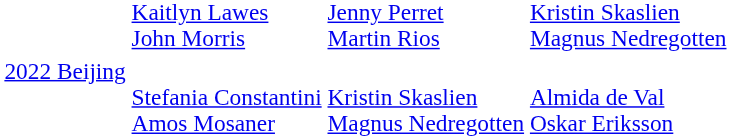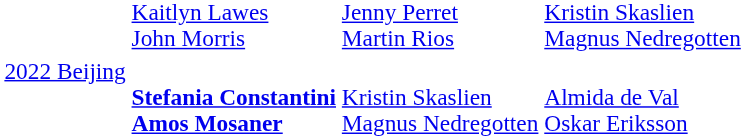(227, 110) normal -> (234, 110) bold
